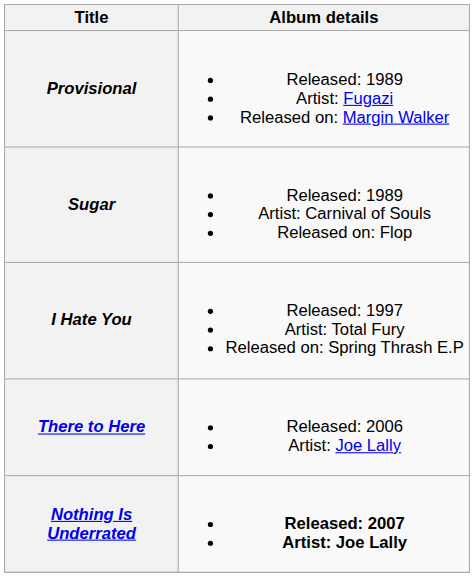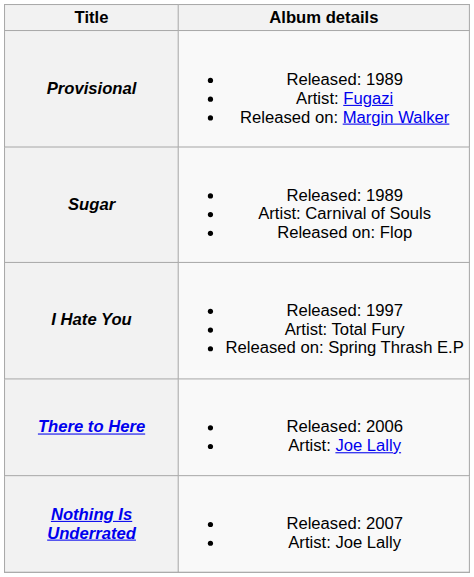(324, 533) bold -> (324, 533) normal
